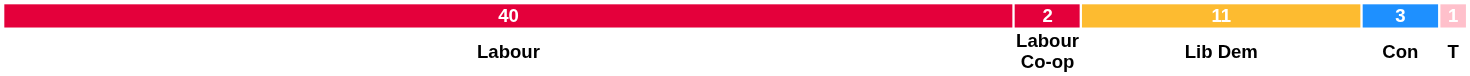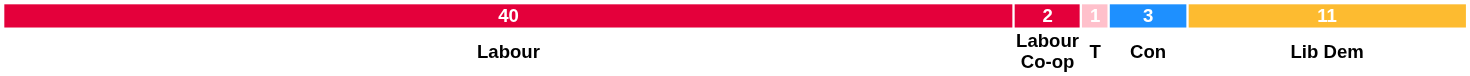columns swapped: (1221, 15) <-> (1453, 15)
